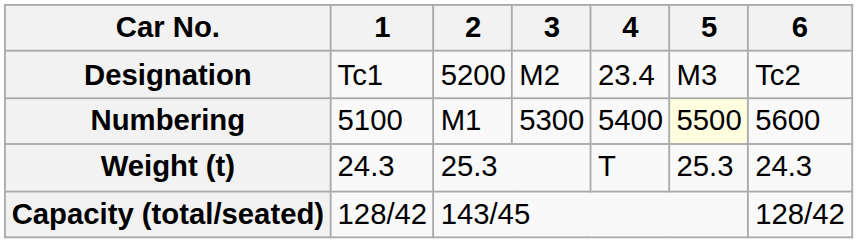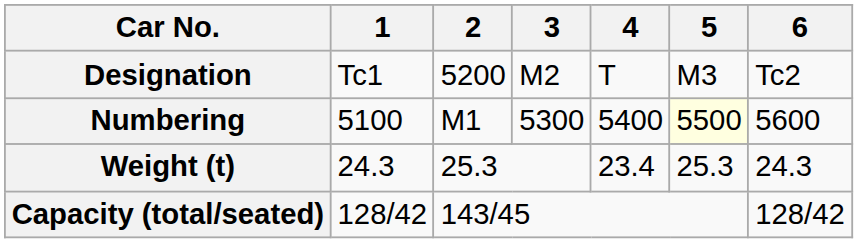(626, 74) 23.4 -> (607, 74) T
(607, 167) T -> (626, 167) 23.4
